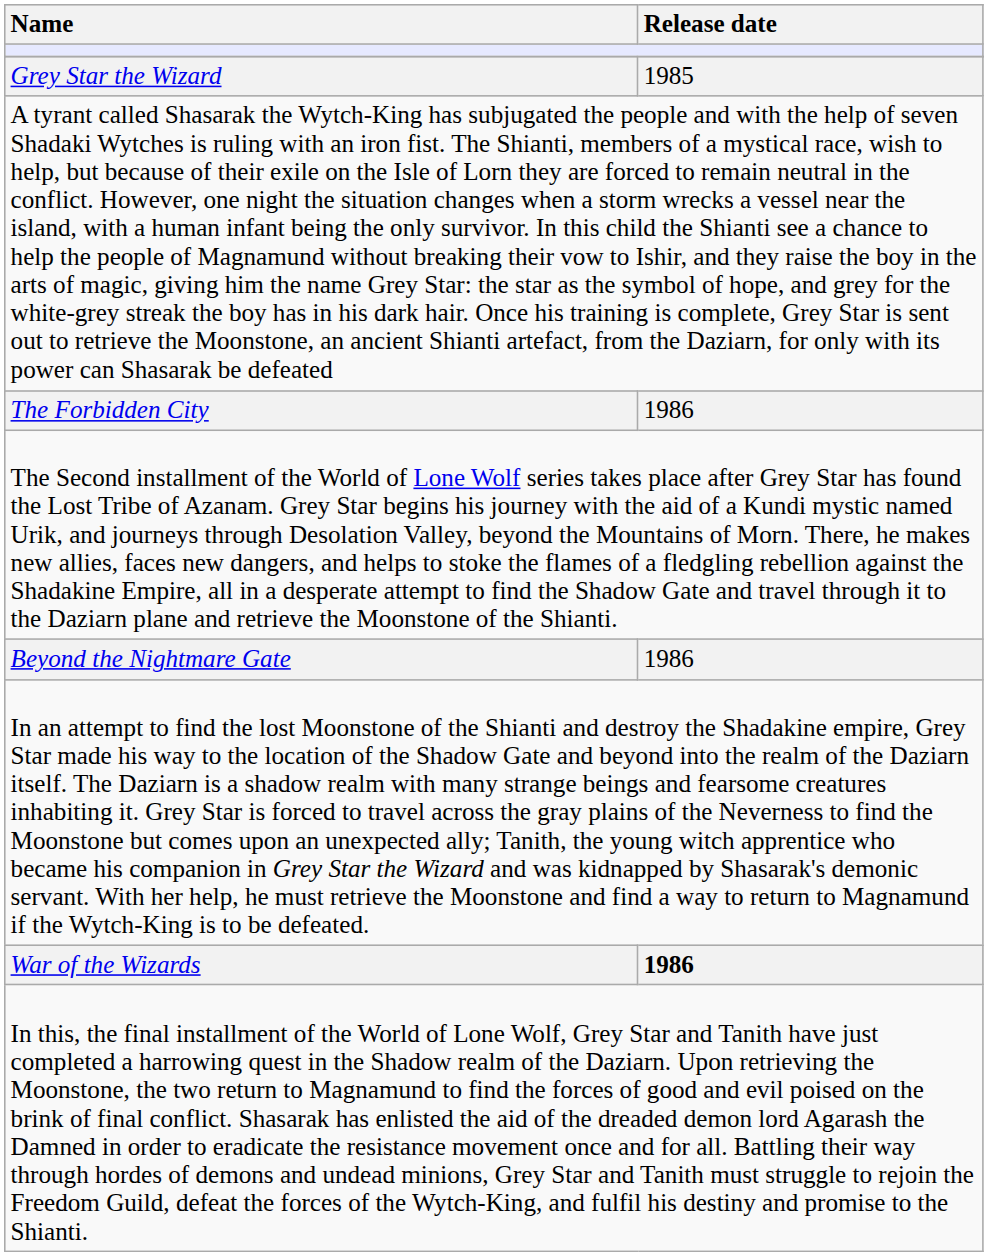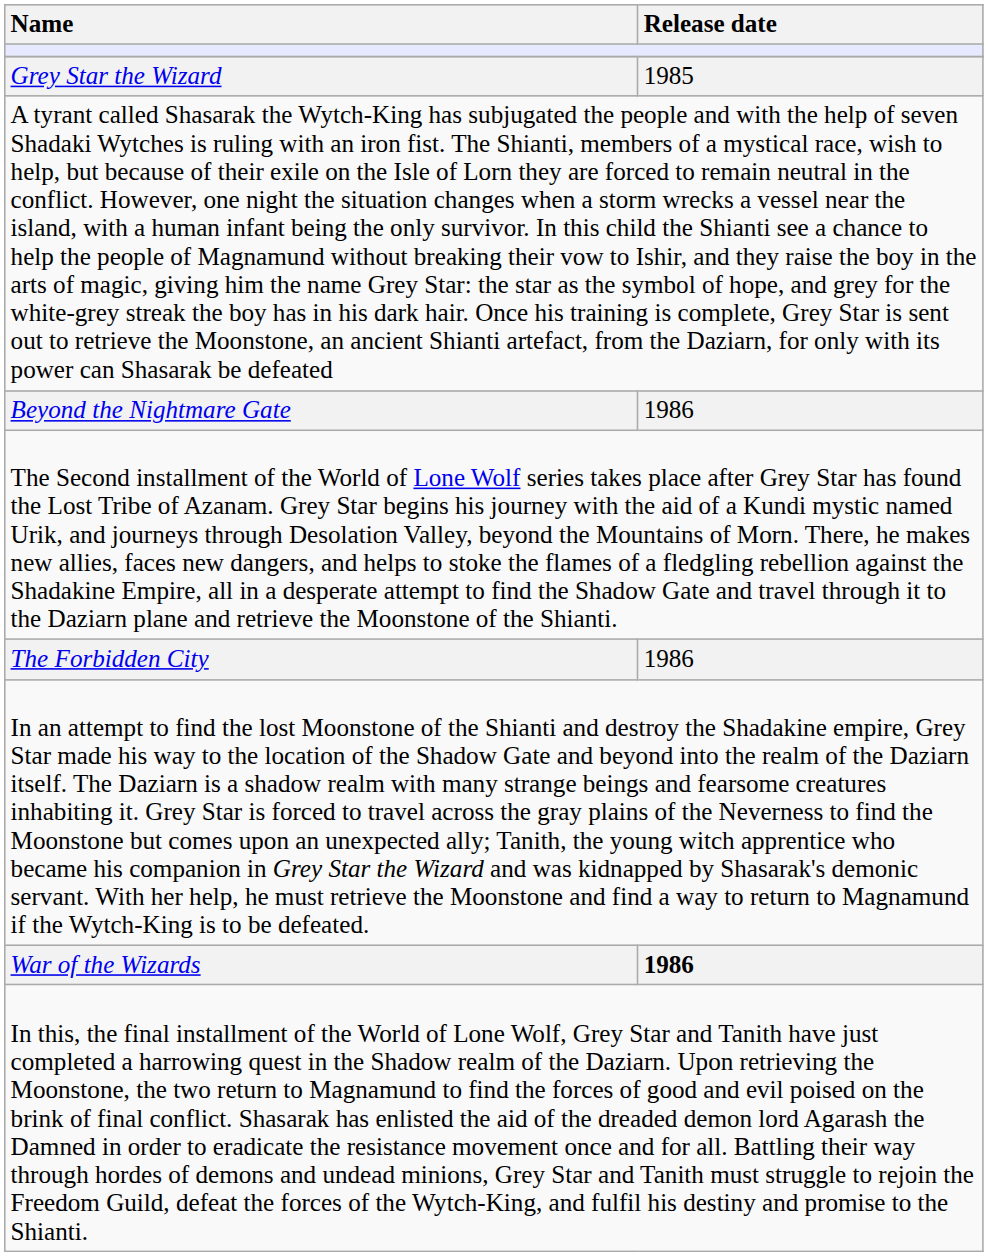(110, 409) The Forbidden City -> (151, 409) Beyond the Nightmare Gate
(151, 659) Beyond the Nightmare Gate -> (110, 659) The Forbidden City
